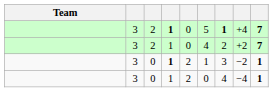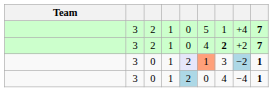(171, 29) bold -> (171, 29) normal
(224, 29) bold -> (224, 29) normal
(224, 45) normal -> (224, 45) bold
(171, 62) bold -> (171, 62) normal
(188, 62) no background -> (188, 62) lavender background
(206, 62) no background -> (206, 62) lightsalmon background
(242, 62) no background -> (242, 62) lightblue background
(188, 78) no background -> (188, 78) lightblue background
